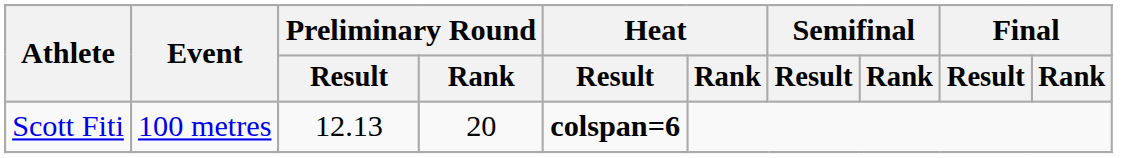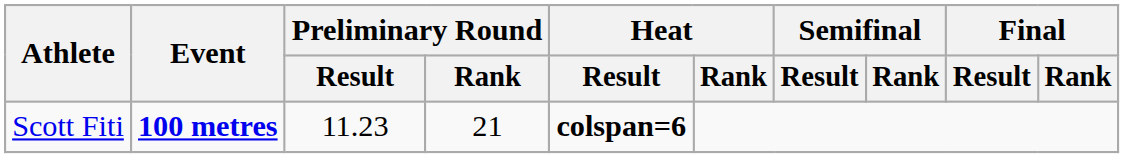(205, 126) normal -> (208, 126) bold
(349, 126) 12.13 -> (355, 126) 11.23
(481, 126) 20 -> (487, 126) 21
